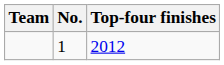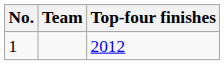columns swapped: (29, 18) <-> (70, 18)
